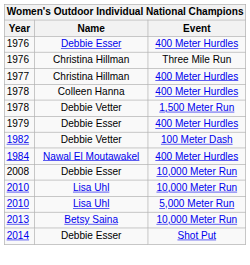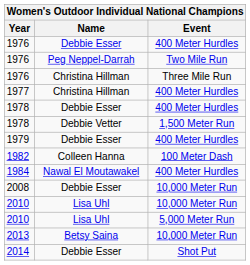+ row: (18, 60)
(91, 92) Colleen Hanna -> (91, 108) Debbie Esser
(91, 140) Debbie Vetter -> (91, 156) Colleen Hanna
